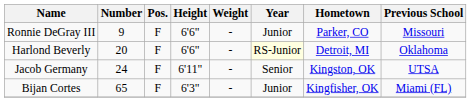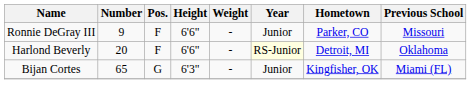- row: (51, 69)
(158, 87) F -> (158, 69) G
